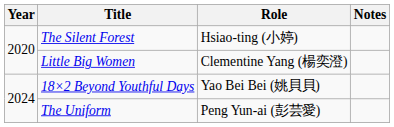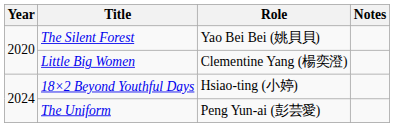(249, 37) Hsiao-ting (小婷) -> (260, 37) Yao Bei Bei (姚貝貝)
(260, 85) Yao Bei Bei (姚貝貝) -> (249, 85) Hsiao-ting (小婷)
